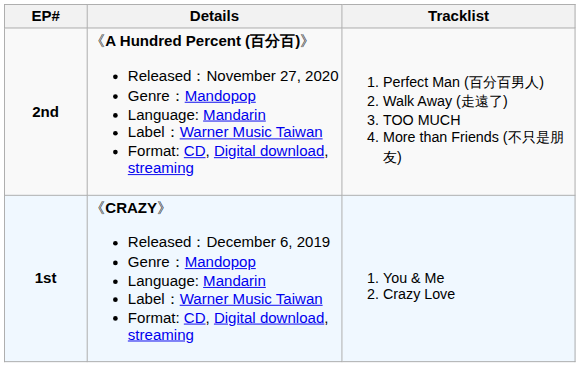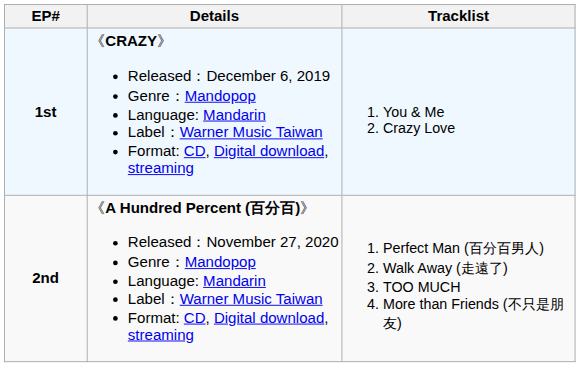rows swapped: (46, 278) <-> (46, 111)
